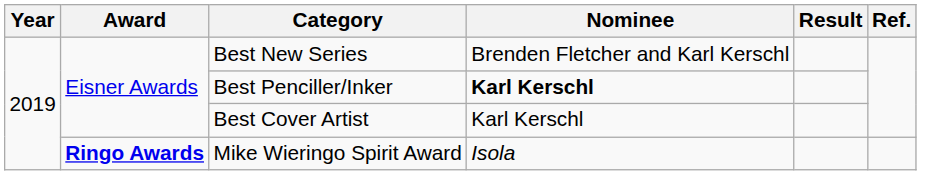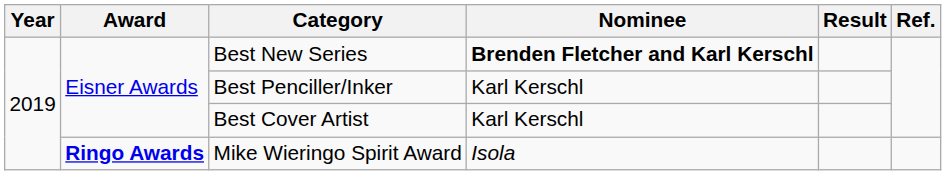(630, 53) normal -> (642, 53) bold
(533, 86) bold -> (527, 86) normal
